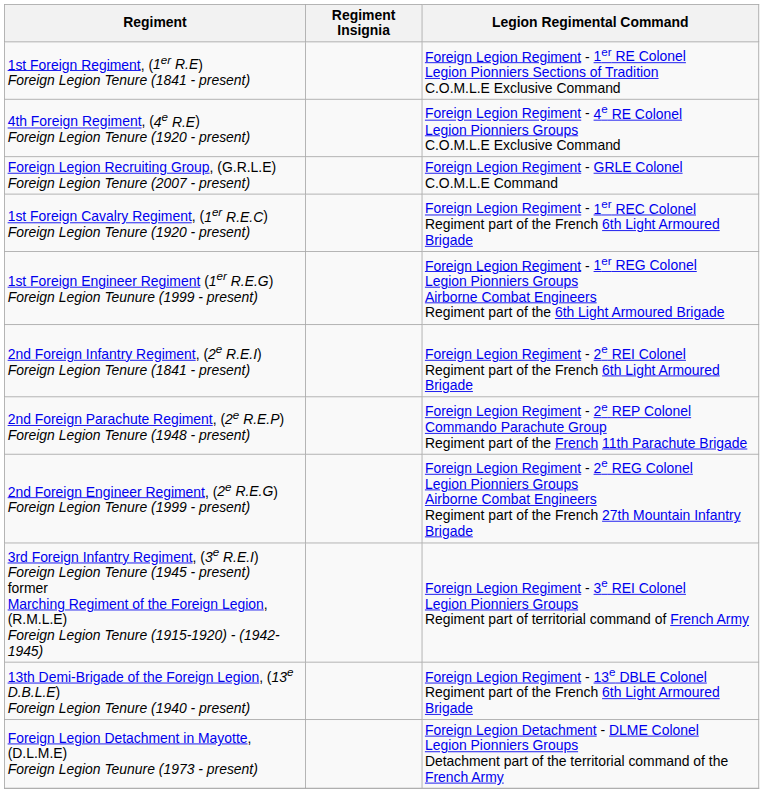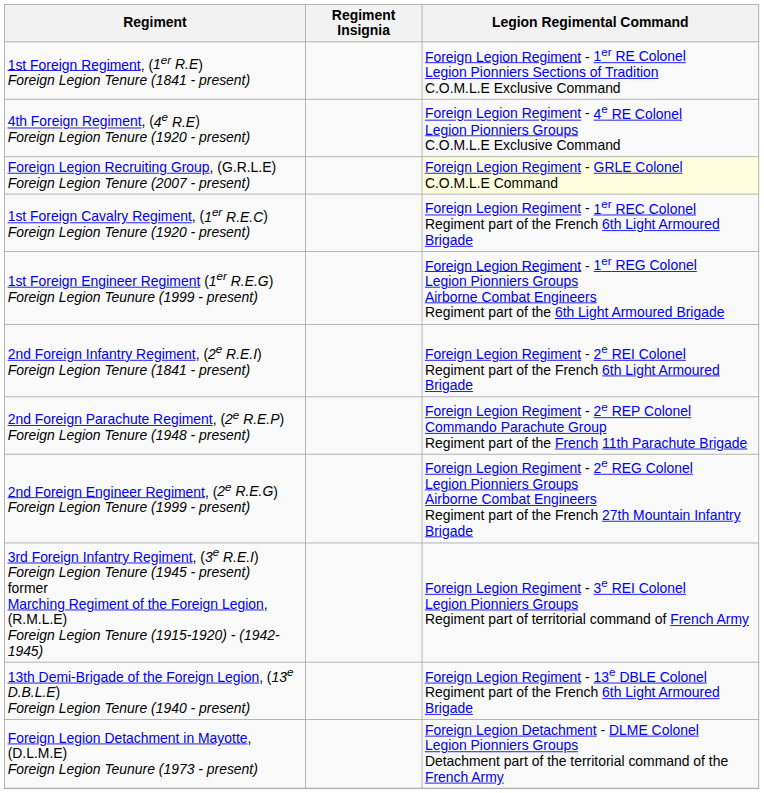(554, 175) no background -> (554, 175) lightyellow background
